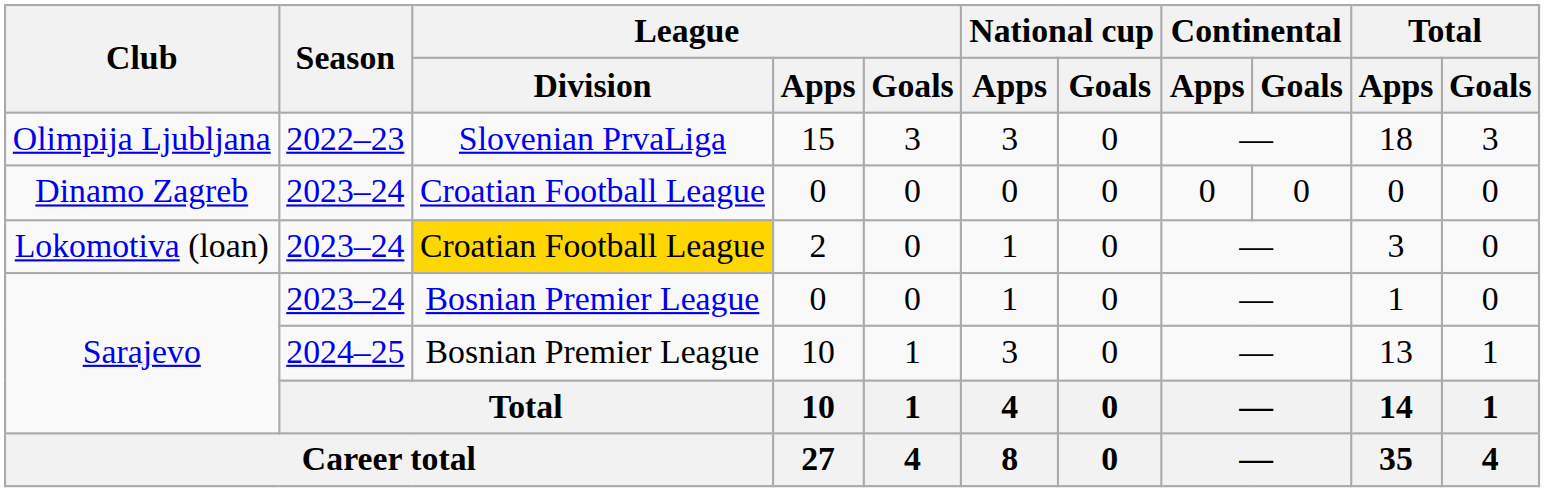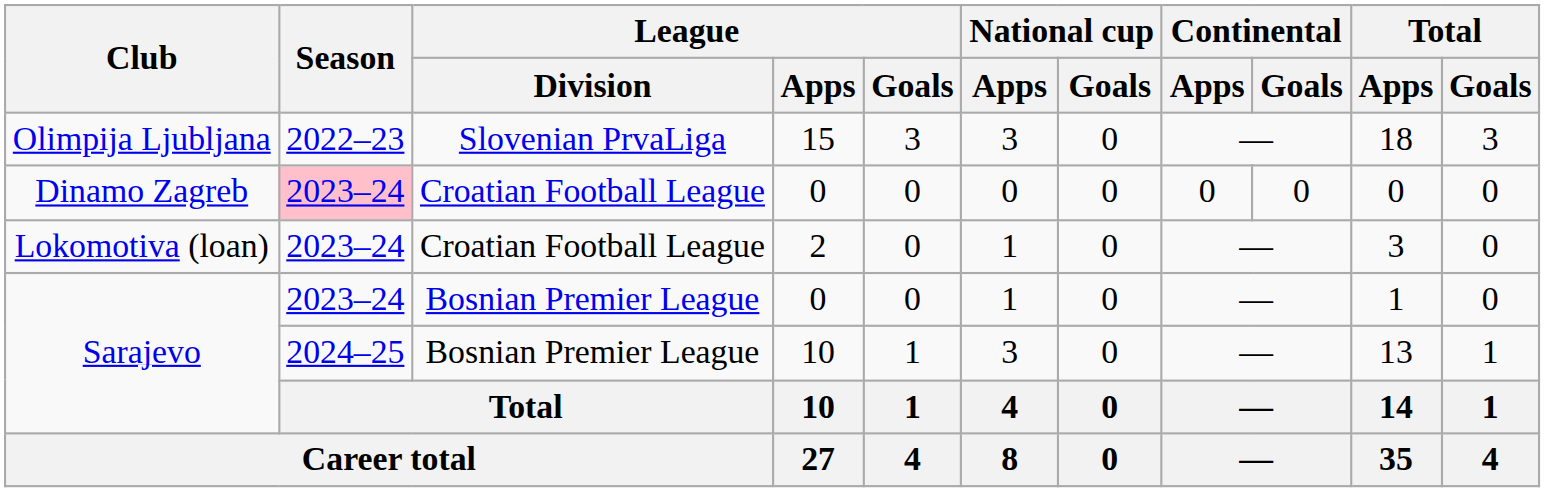(345, 191) no background -> (345, 191) pink background
(592, 245) gold background -> (592, 245) no background
